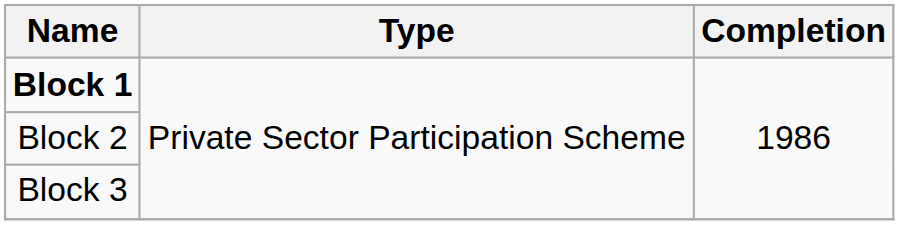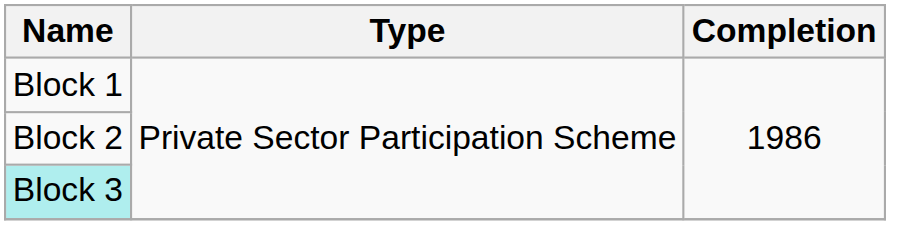(73, 84) bold -> (68, 84) normal
(73, 191) no background -> (68, 191) paleturquoise background
